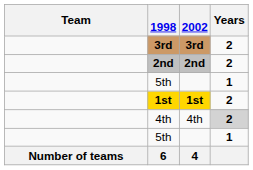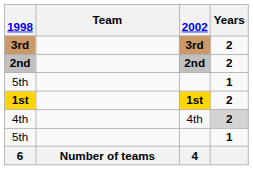columns swapped: (76, 20) <-> (163, 27)
